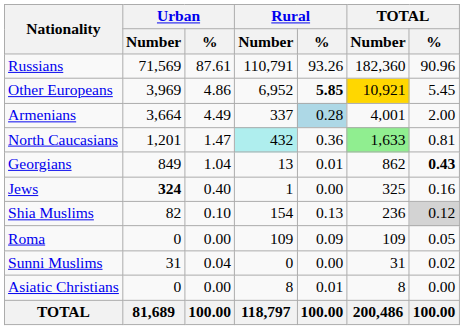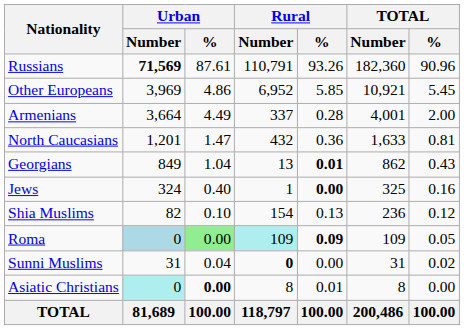(160, 66) normal -> (160, 66) bold
(330, 90) bold -> (330, 90) normal
(384, 90) gold background -> (384, 90) no background
(330, 115) lightblue background -> (330, 115) no background
(282, 139) paleturquoise background -> (282, 139) no background
(388, 139) lightgreen background -> (388, 139) no background
(330, 164) normal -> (330, 164) bold
(442, 164) bold -> (442, 164) normal
(170, 189) bold -> (170, 189) normal
(330, 189) normal -> (330, 189) bold
(442, 213) lightgrey background -> (442, 213) no background
(177, 238) no background -> (177, 238) lightblue background
(217, 238) no background -> (217, 238) lightgreen background
(282, 238) no background -> (282, 238) paleturquoise background
(330, 238) normal -> (330, 238) bold
(289, 262) normal -> (289, 262) bold
(177, 287) no background -> (177, 287) paleturquoise background
(217, 287) normal -> (217, 287) bold
